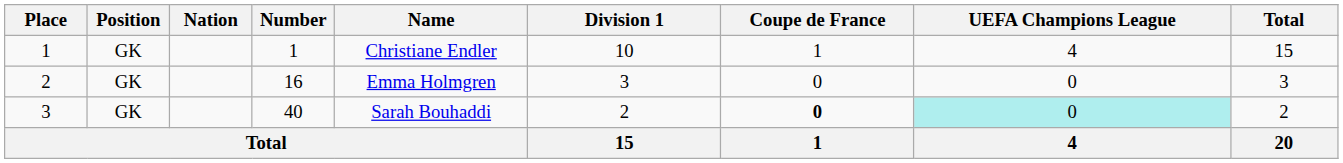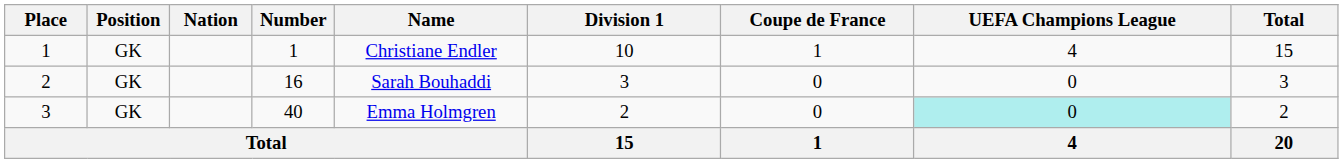(431, 81) Emma Holmgren -> (431, 81) Sarah Bouhaddi
(431, 112) Sarah Bouhaddi -> (431, 112) Emma Holmgren
(818, 112) bold -> (818, 112) normal
